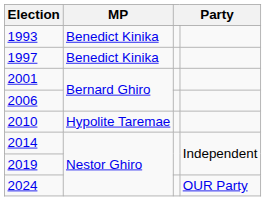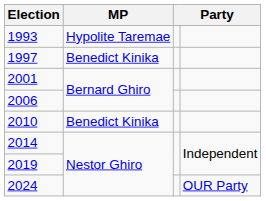(112, 36) Benedict Kinika -> (118, 36) Hypolite Taremae
(118, 121) Hypolite Taremae -> (112, 121) Benedict Kinika
